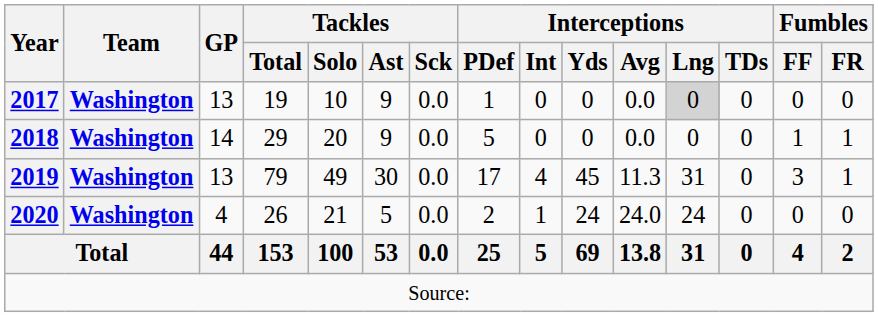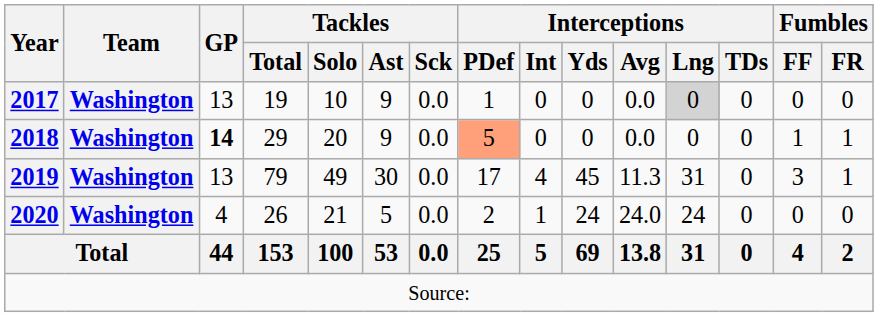(221, 138) normal -> (221, 138) bold
(489, 138) no background -> (489, 138) lightsalmon background
